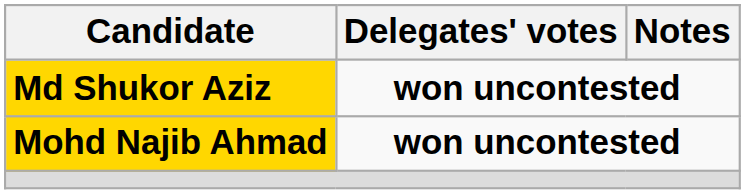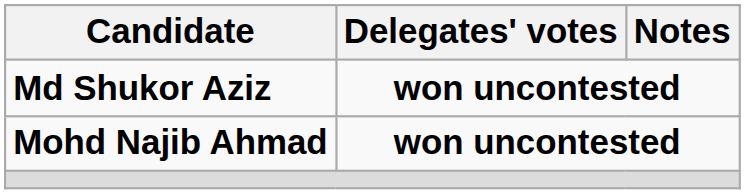(142, 87) gold background -> (142, 87) no background
(170, 142) gold background -> (170, 142) no background
